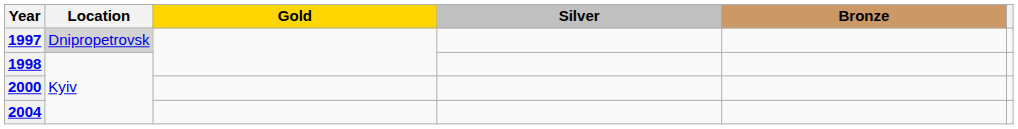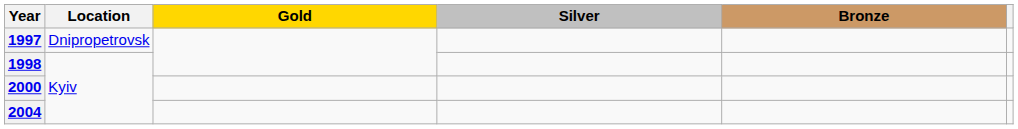(99, 40) lightgrey background -> (99, 40) no background
